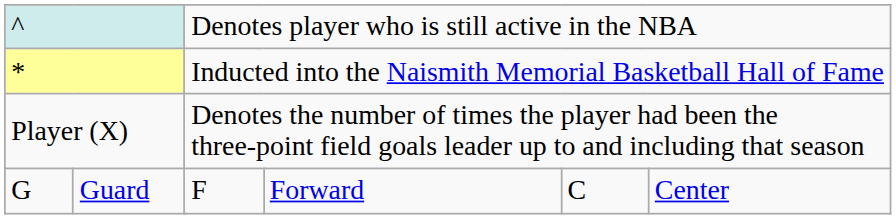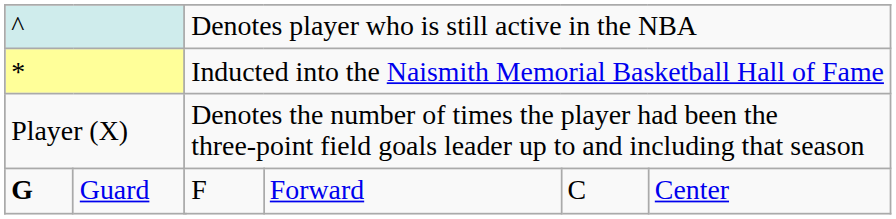(21, 190) normal -> (22, 190) bold
